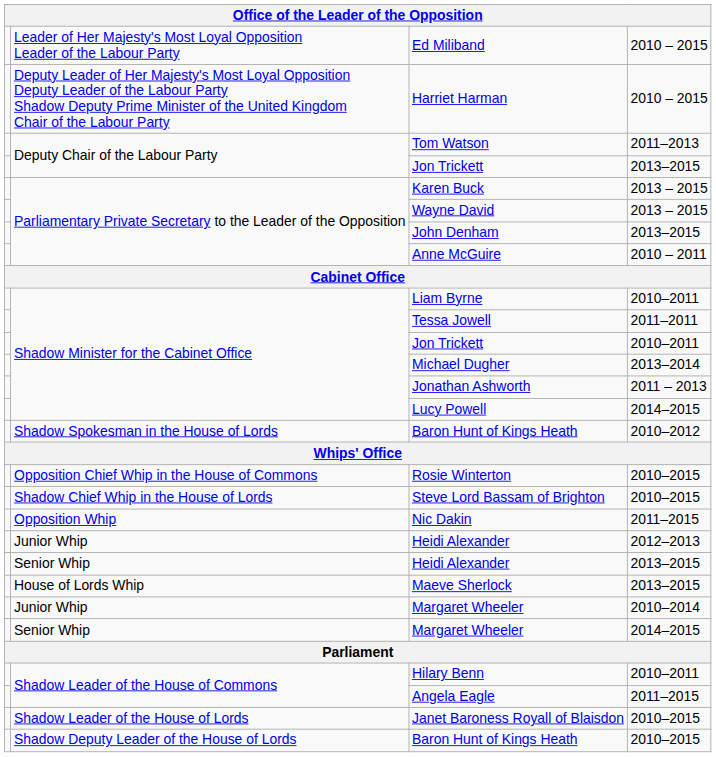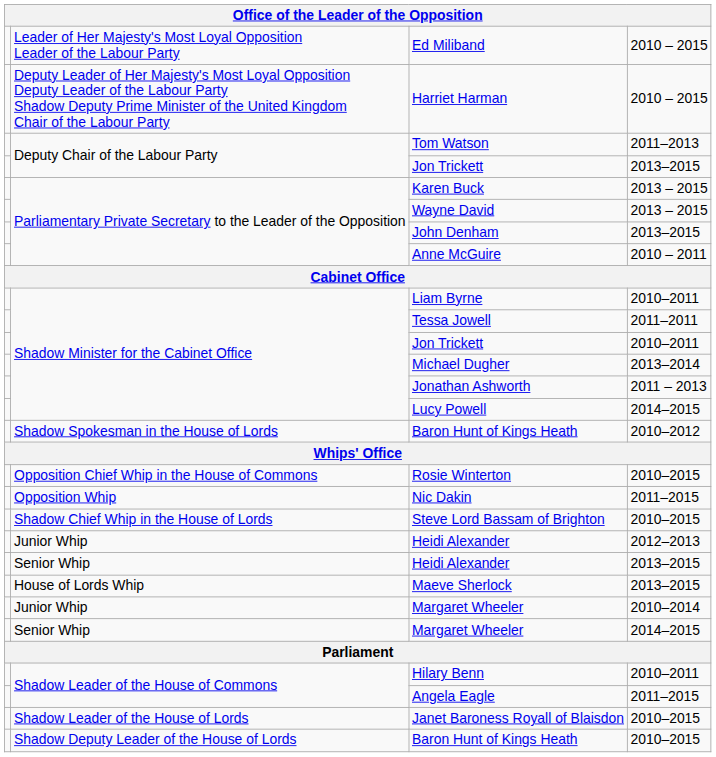rows swapped: (143, 497) <-> (65, 519)
